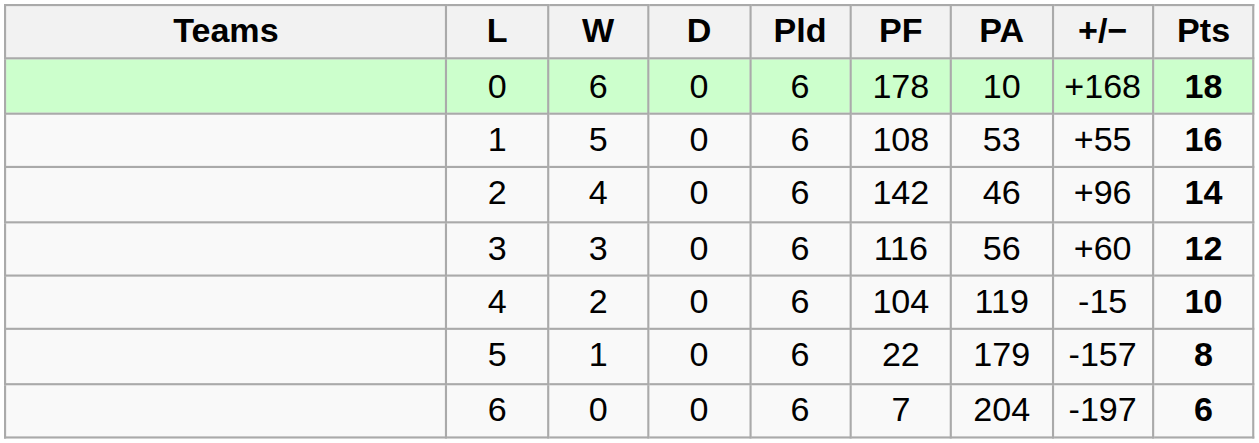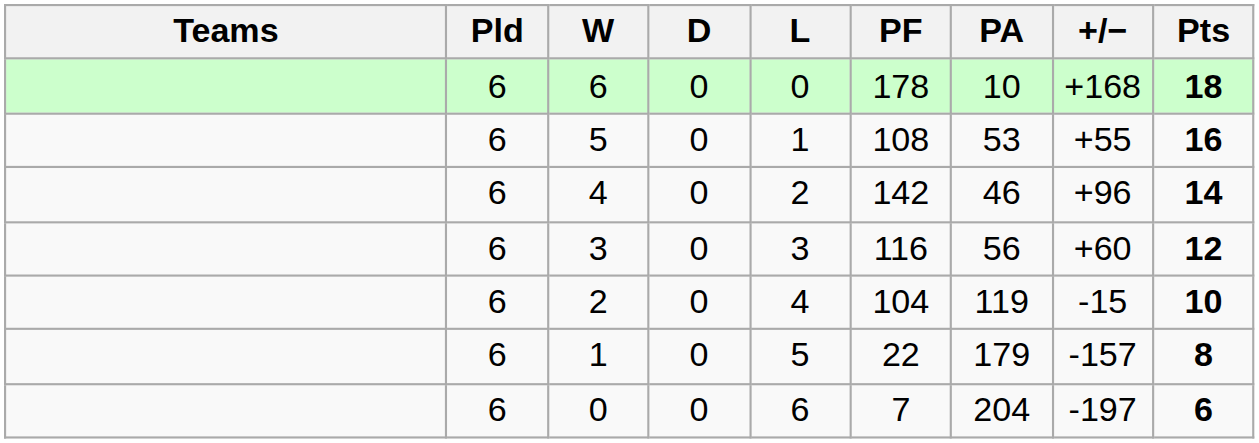columns swapped: (800, 31) <-> (497, 31)
